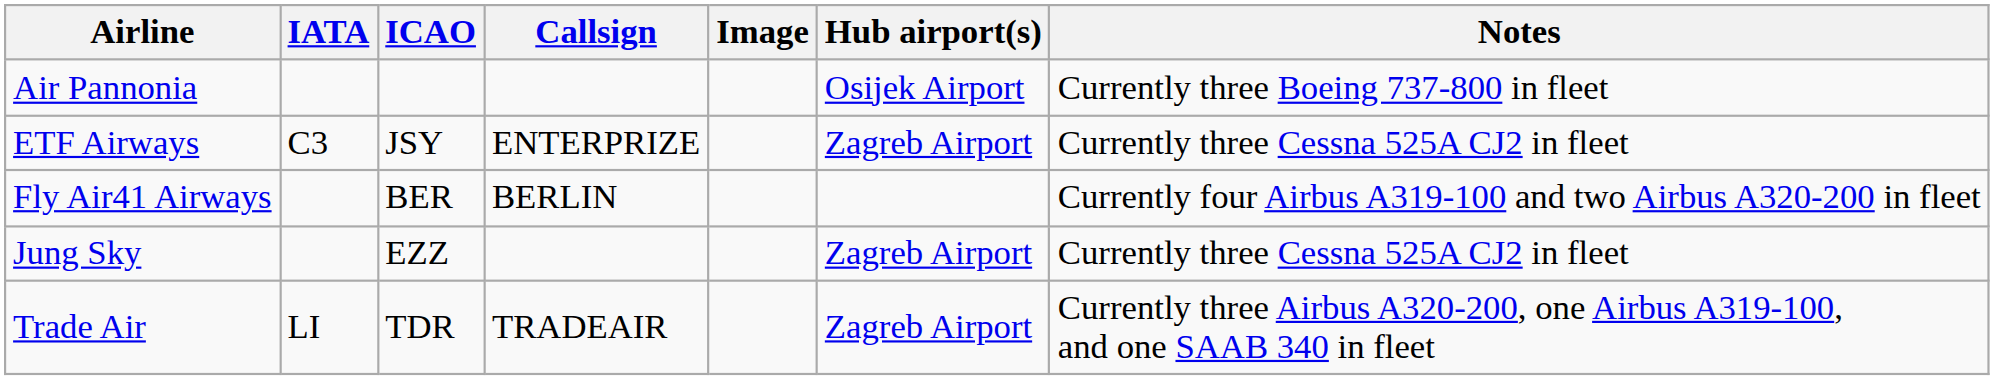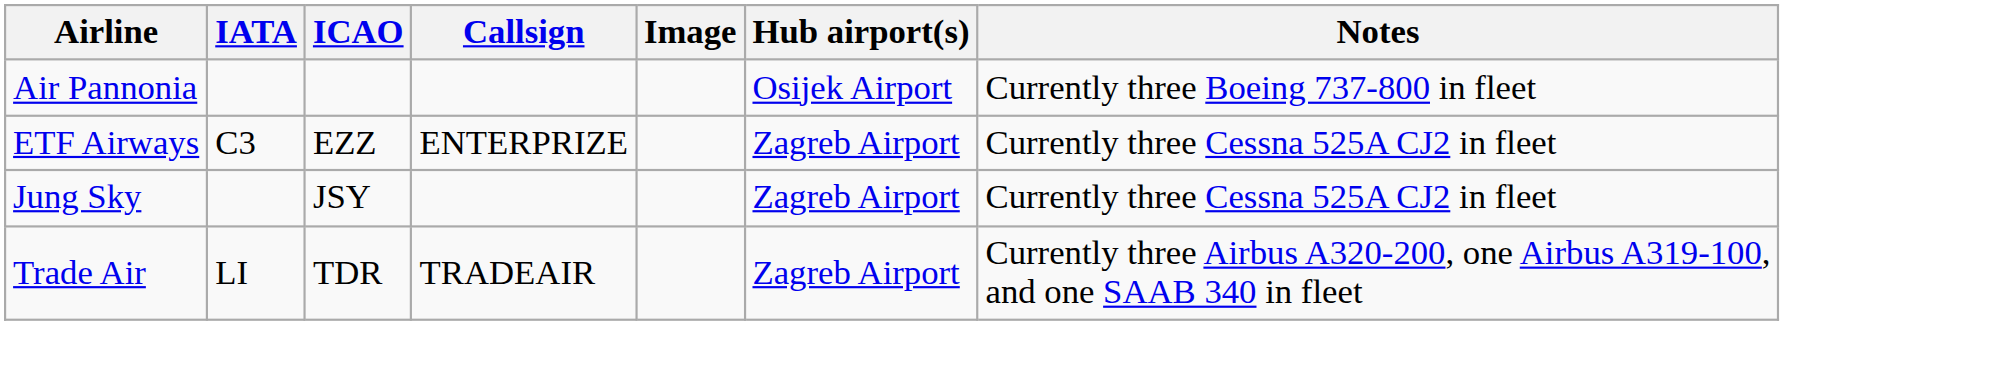(414, 142) JSY -> (345, 142) EZZ
- row: (142, 197)
(417, 252) EZZ -> (342, 197) JSY
